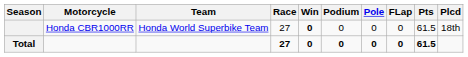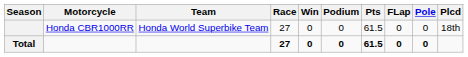columns swapped: (374, 11) <-> (426, 11)
(310, 27) bold -> (310, 27) normal
